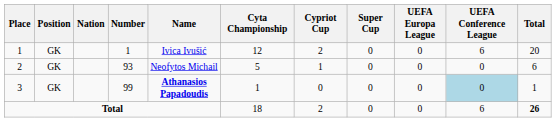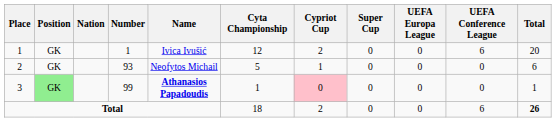(54, 88) no background -> (54, 88) lightgreen background
(320, 88) no background -> (320, 88) pink background
(482, 88) lightblue background -> (482, 88) no background
